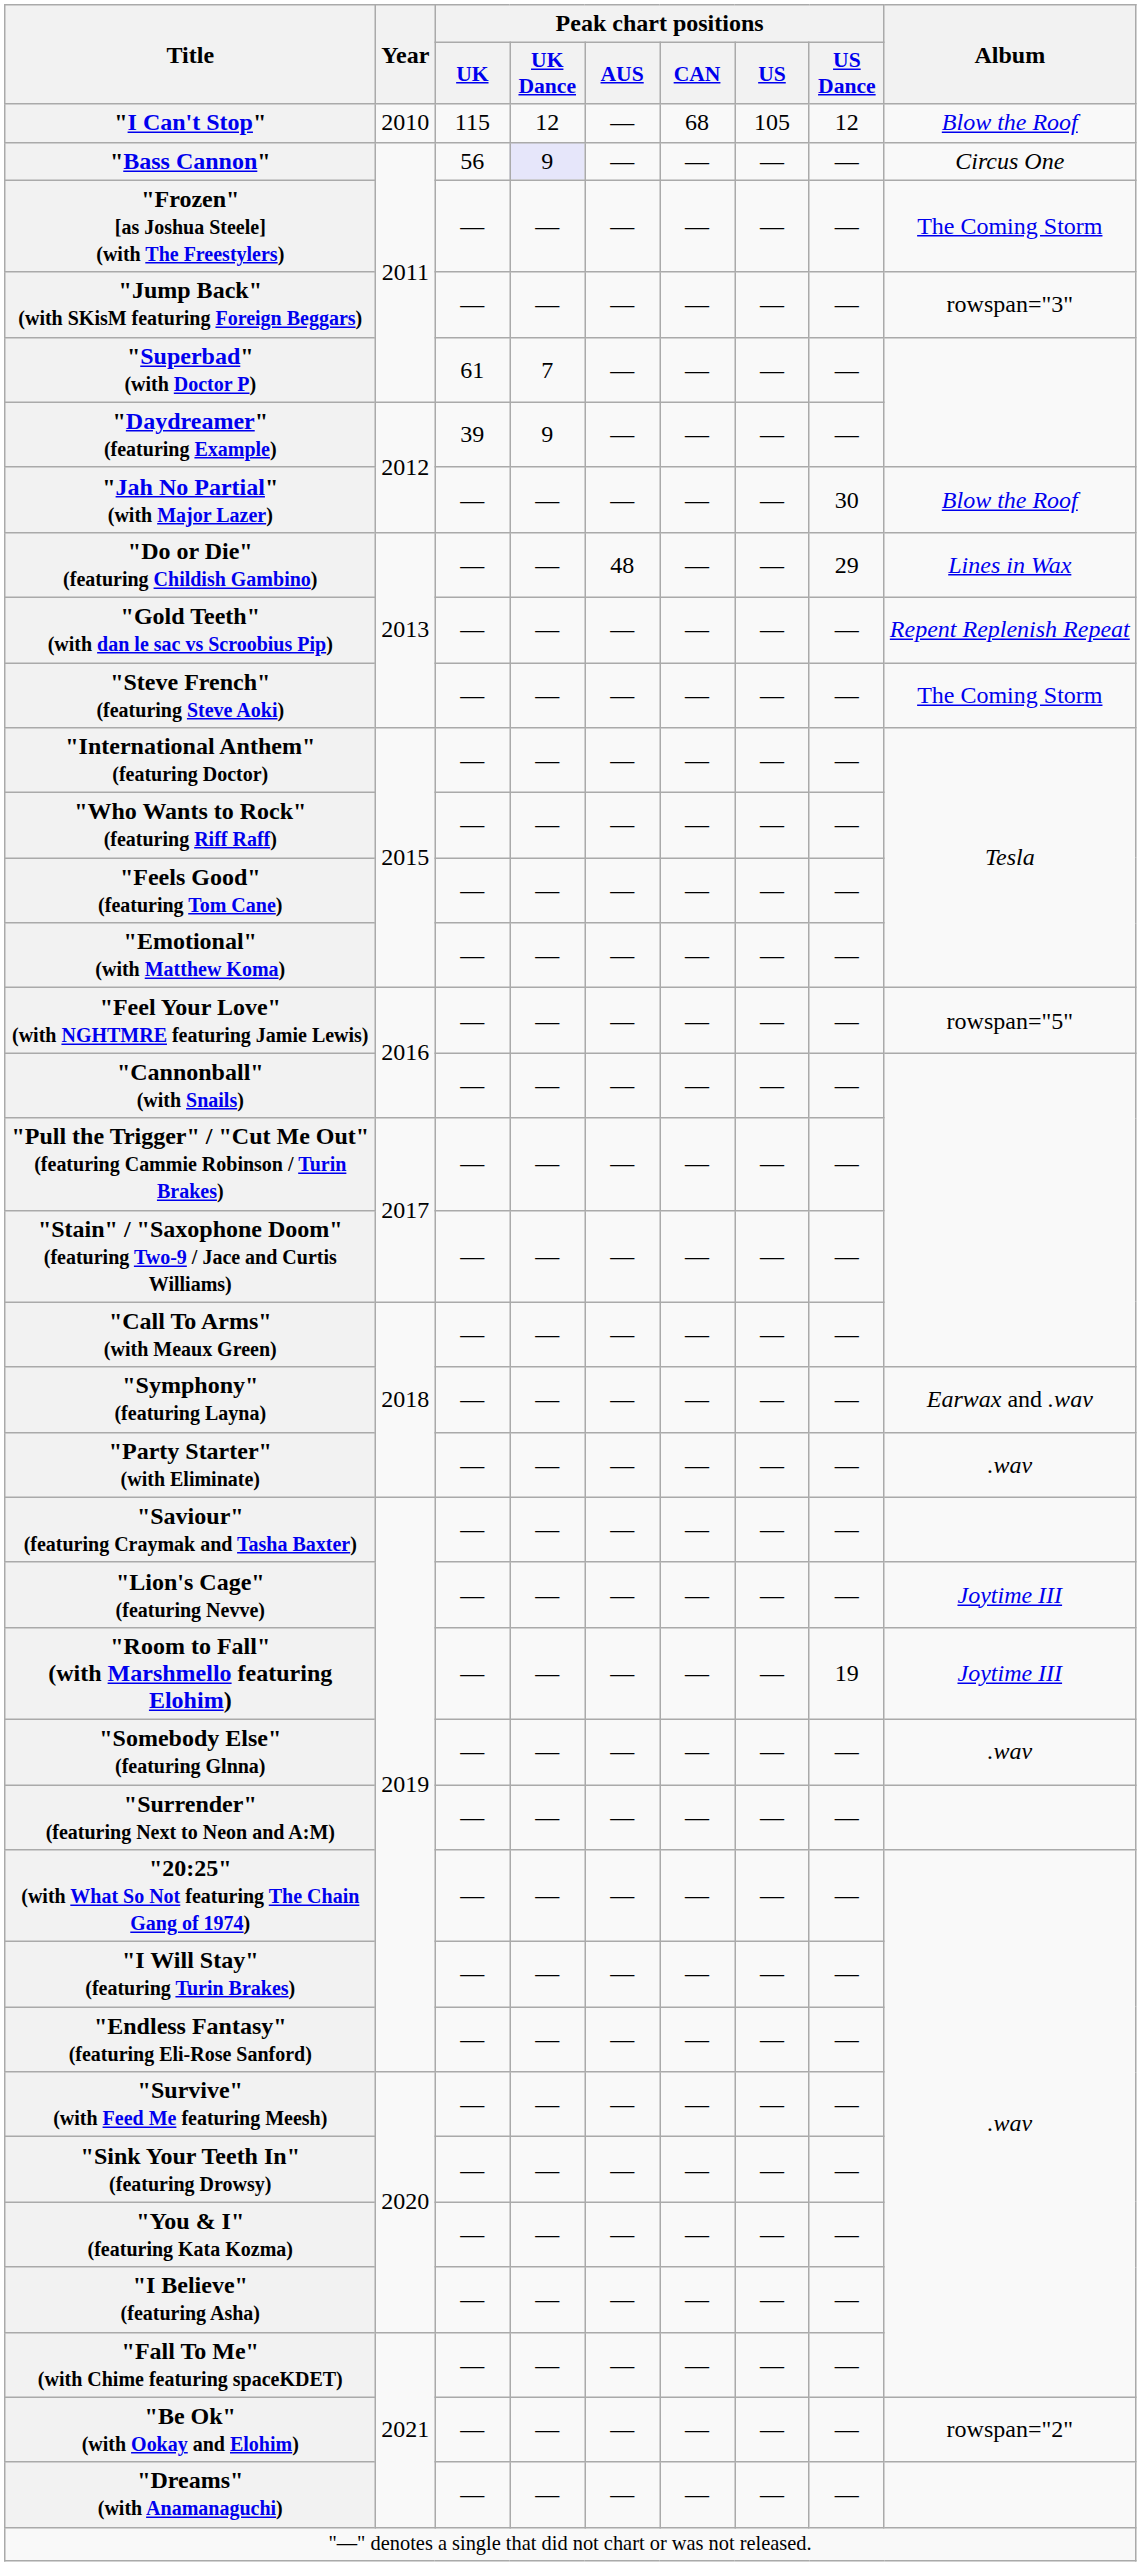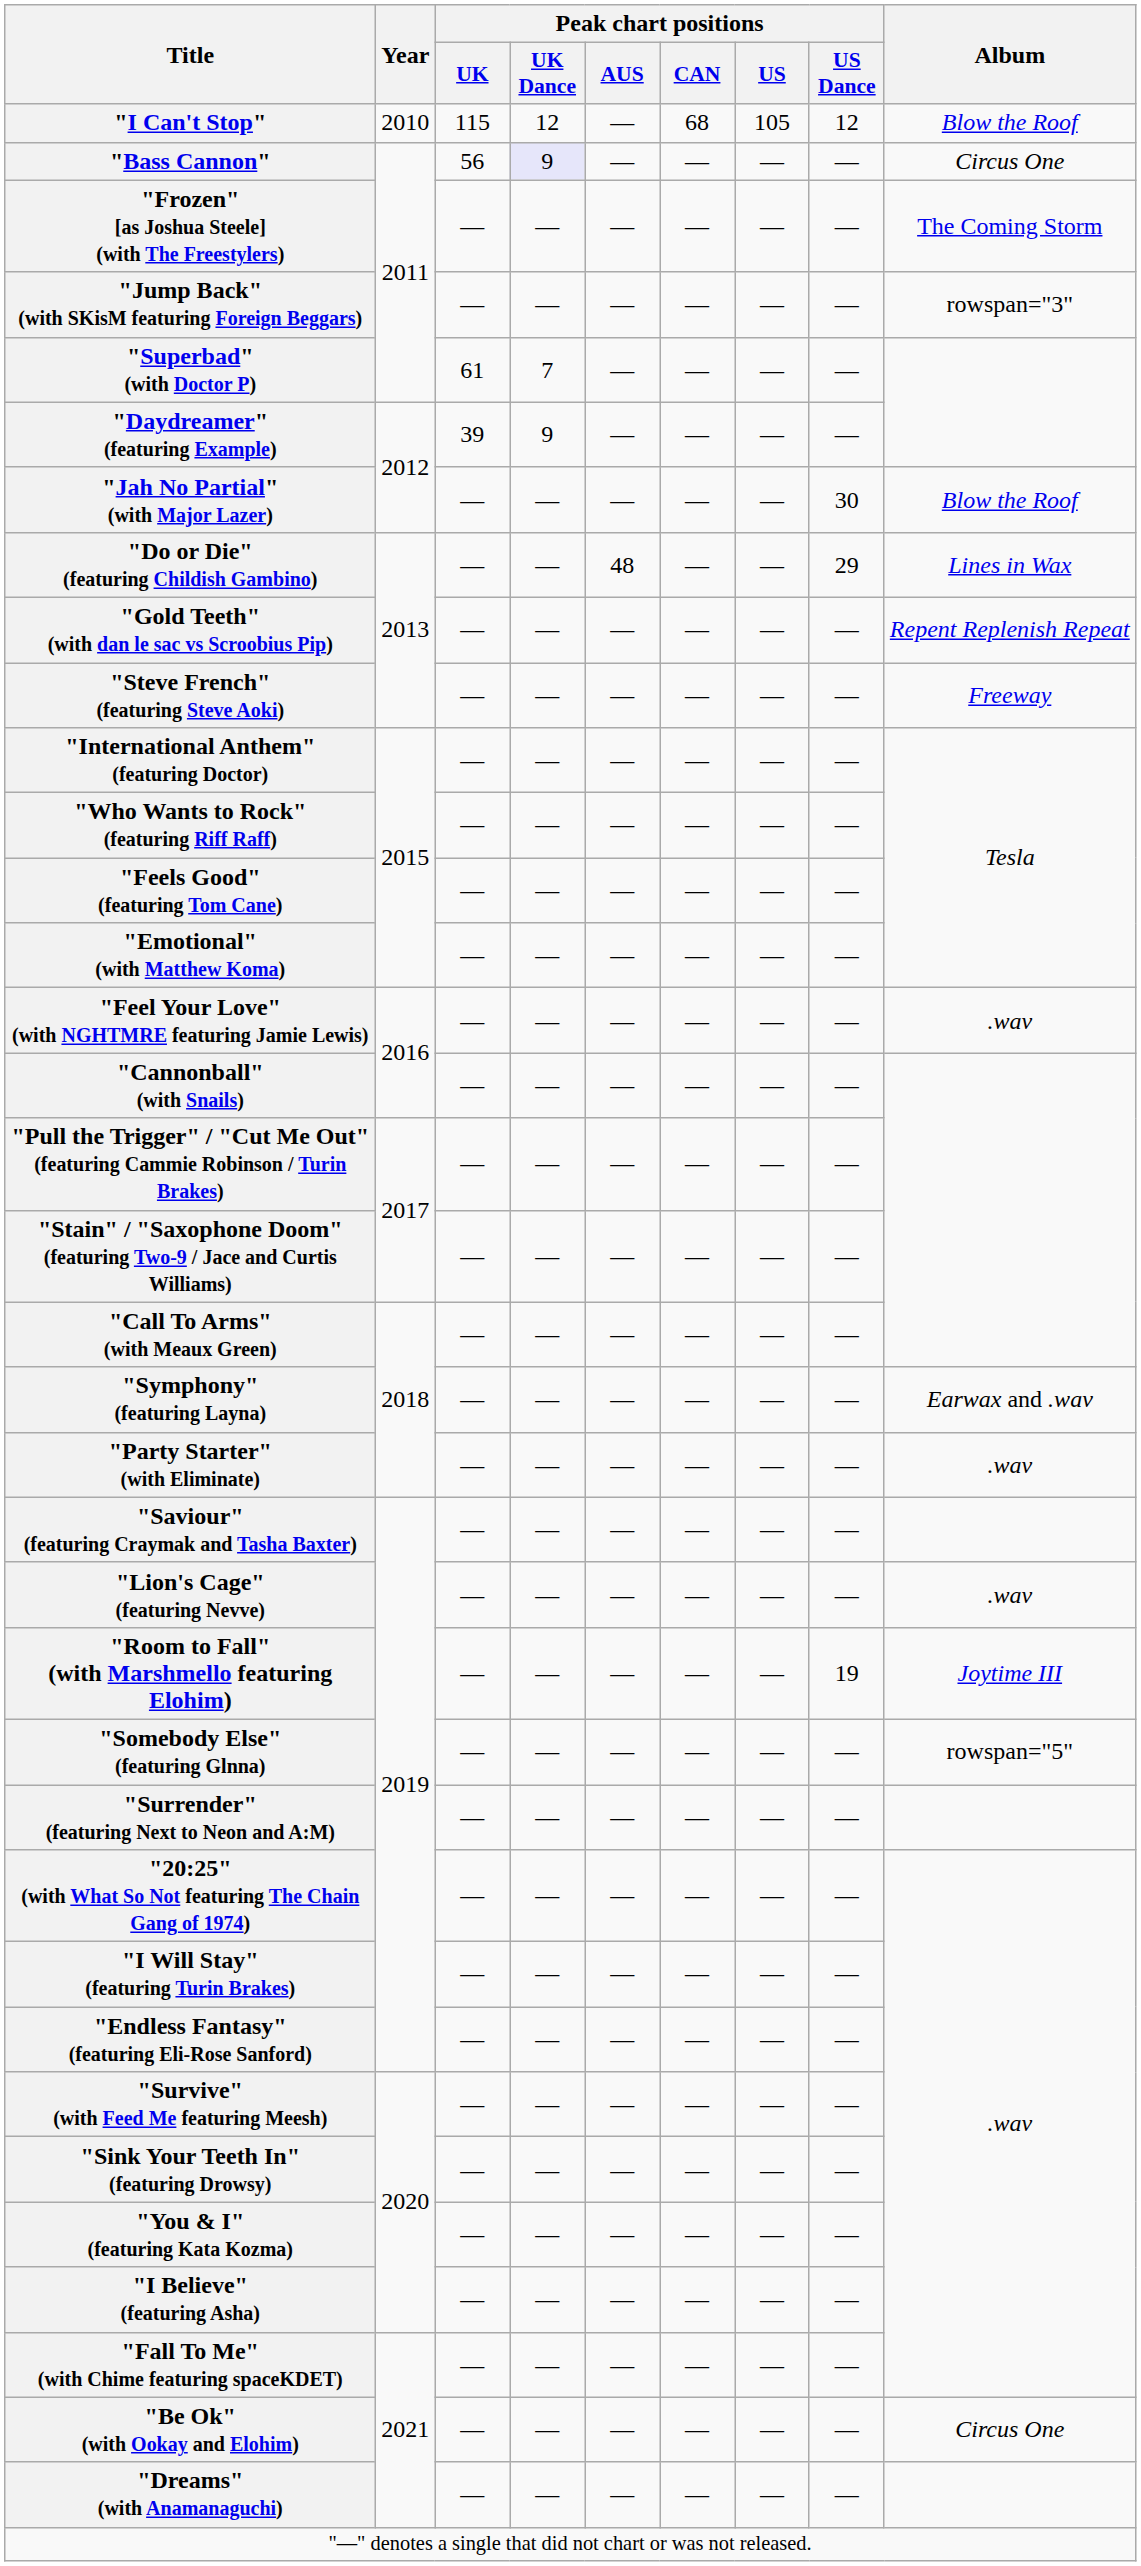(1010, 694) The Coming Storm -> (1010, 694) Freeway
(1010, 1020) rowspan="5" -> (1010, 1020) .wav
(1010, 1594) Joytime III -> (1010, 1594) .wav
(1010, 1751) .wav -> (1010, 1751) rowspan="5"
(1010, 2429) rowspan="2" -> (1010, 2429) Circus One
